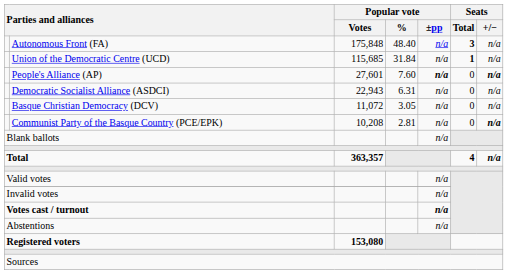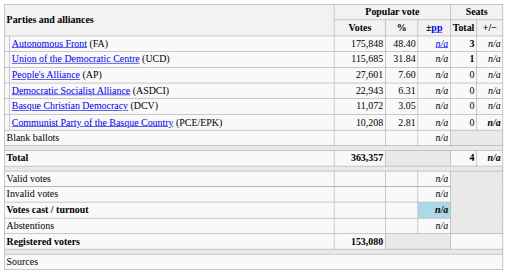(441, 75) bold -> (442, 75) normal
(494, 75) bold -> (494, 75) normal
(441, 210) no background -> (441, 210) lightblue background
